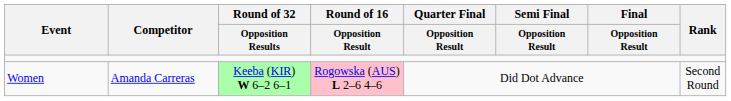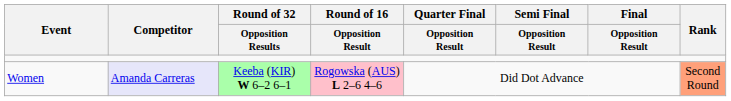(153, 79) no background -> (153, 79) lavender background
(703, 79) no background -> (703, 79) lightsalmon background
